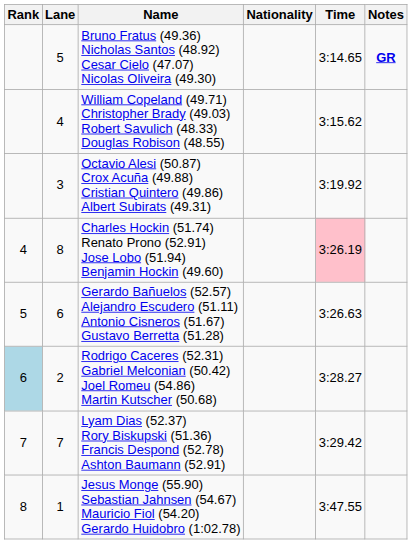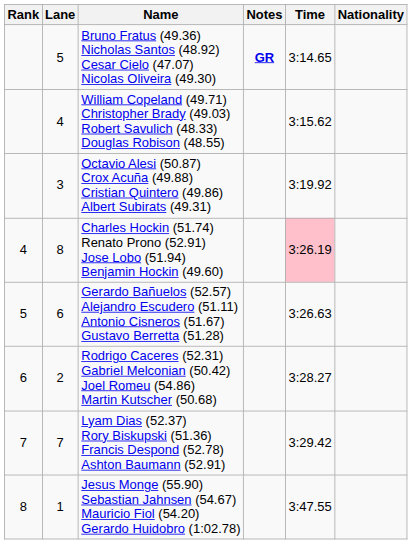columns swapped: (280, 14) <-> (386, 14)
(23, 378) lightblue background -> (23, 378) no background
